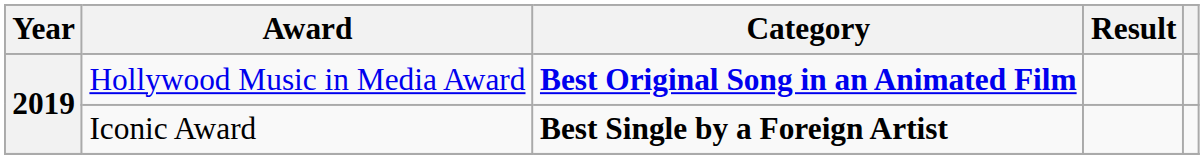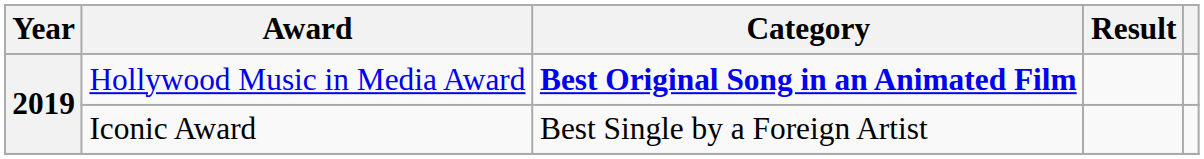(744, 128) bold -> (734, 128) normal
